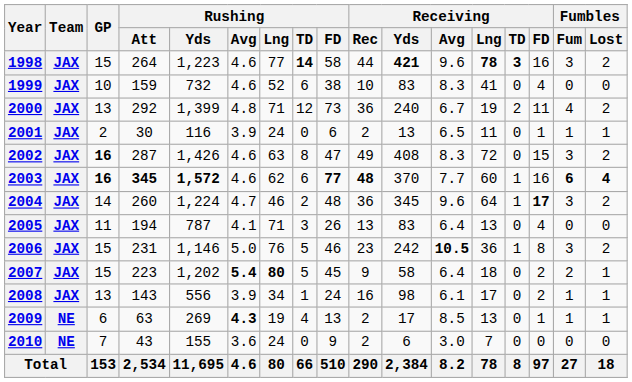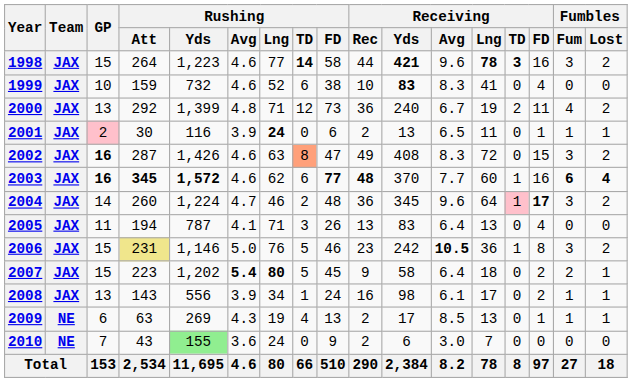(406, 86) normal -> (406, 86) bold
(103, 133) no background -> (103, 133) pink background
(276, 133) normal -> (276, 133) bold
(305, 156) no background -> (305, 156) lightsalmon background
(517, 203) no background -> (517, 203) pink background
(144, 249) no background -> (144, 249) khaki background
(244, 319) bold -> (244, 319) normal
(198, 342) no background -> (198, 342) lightgreen background
